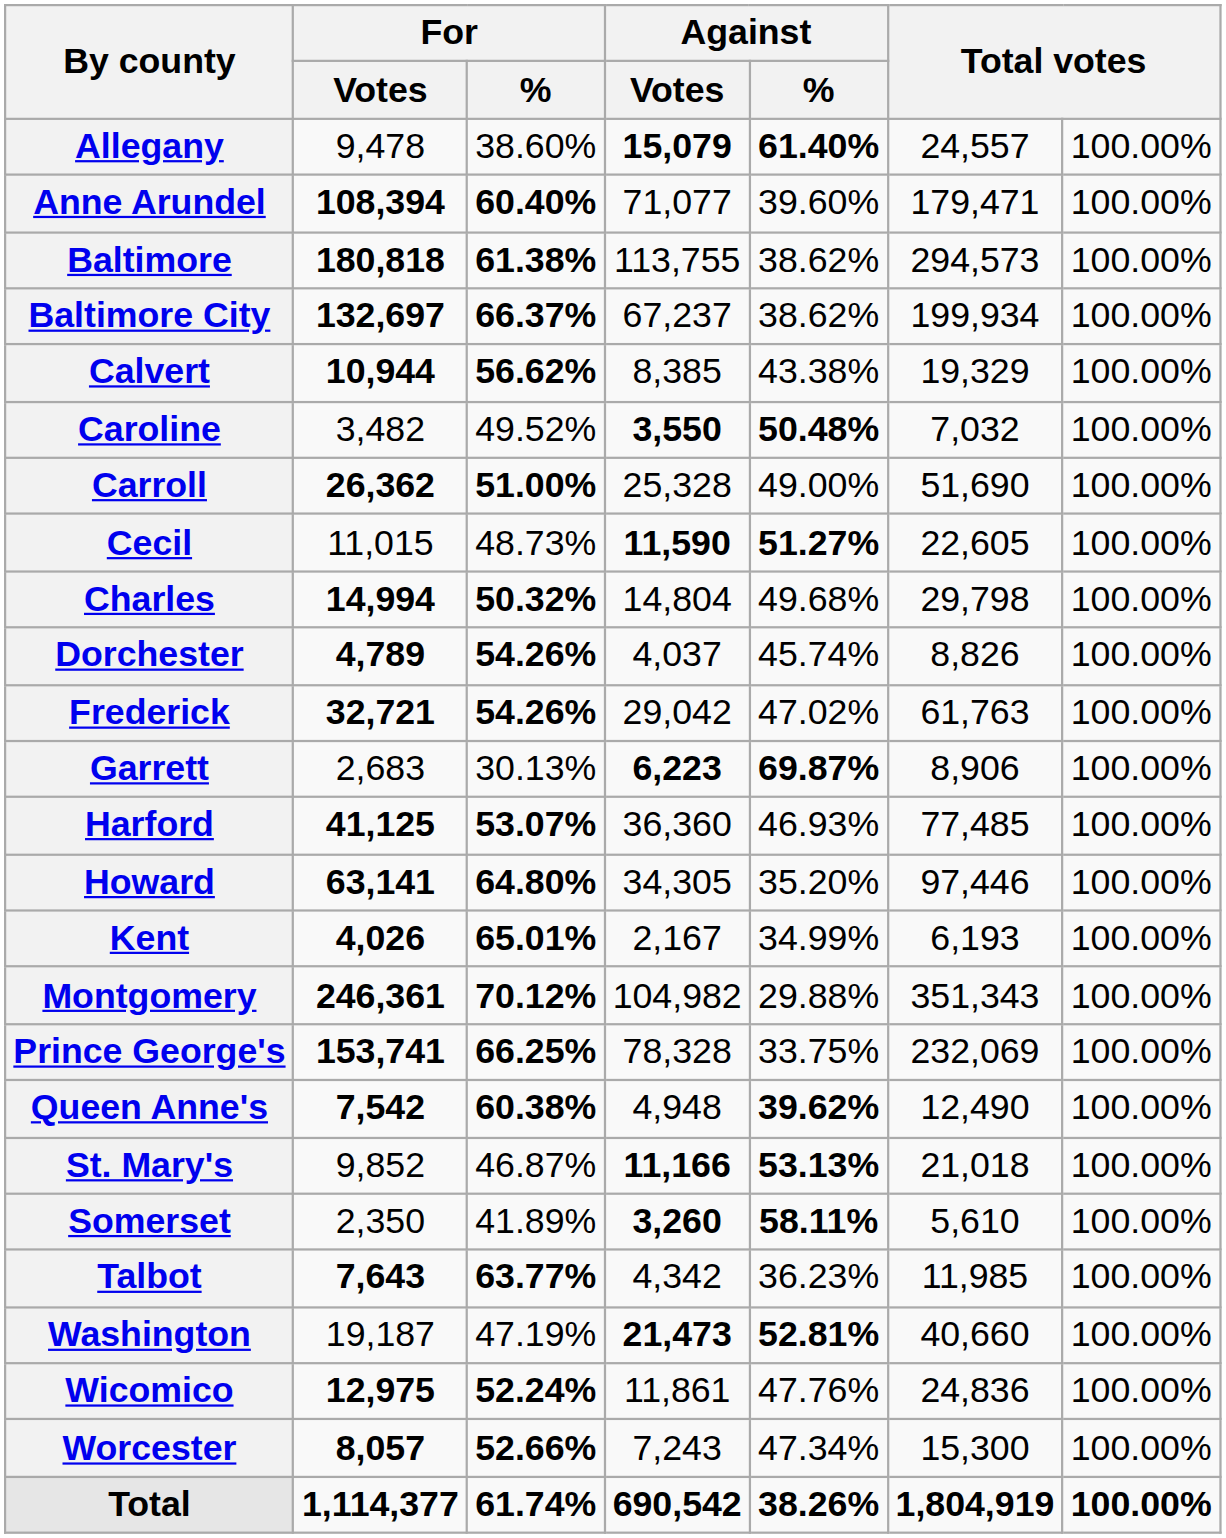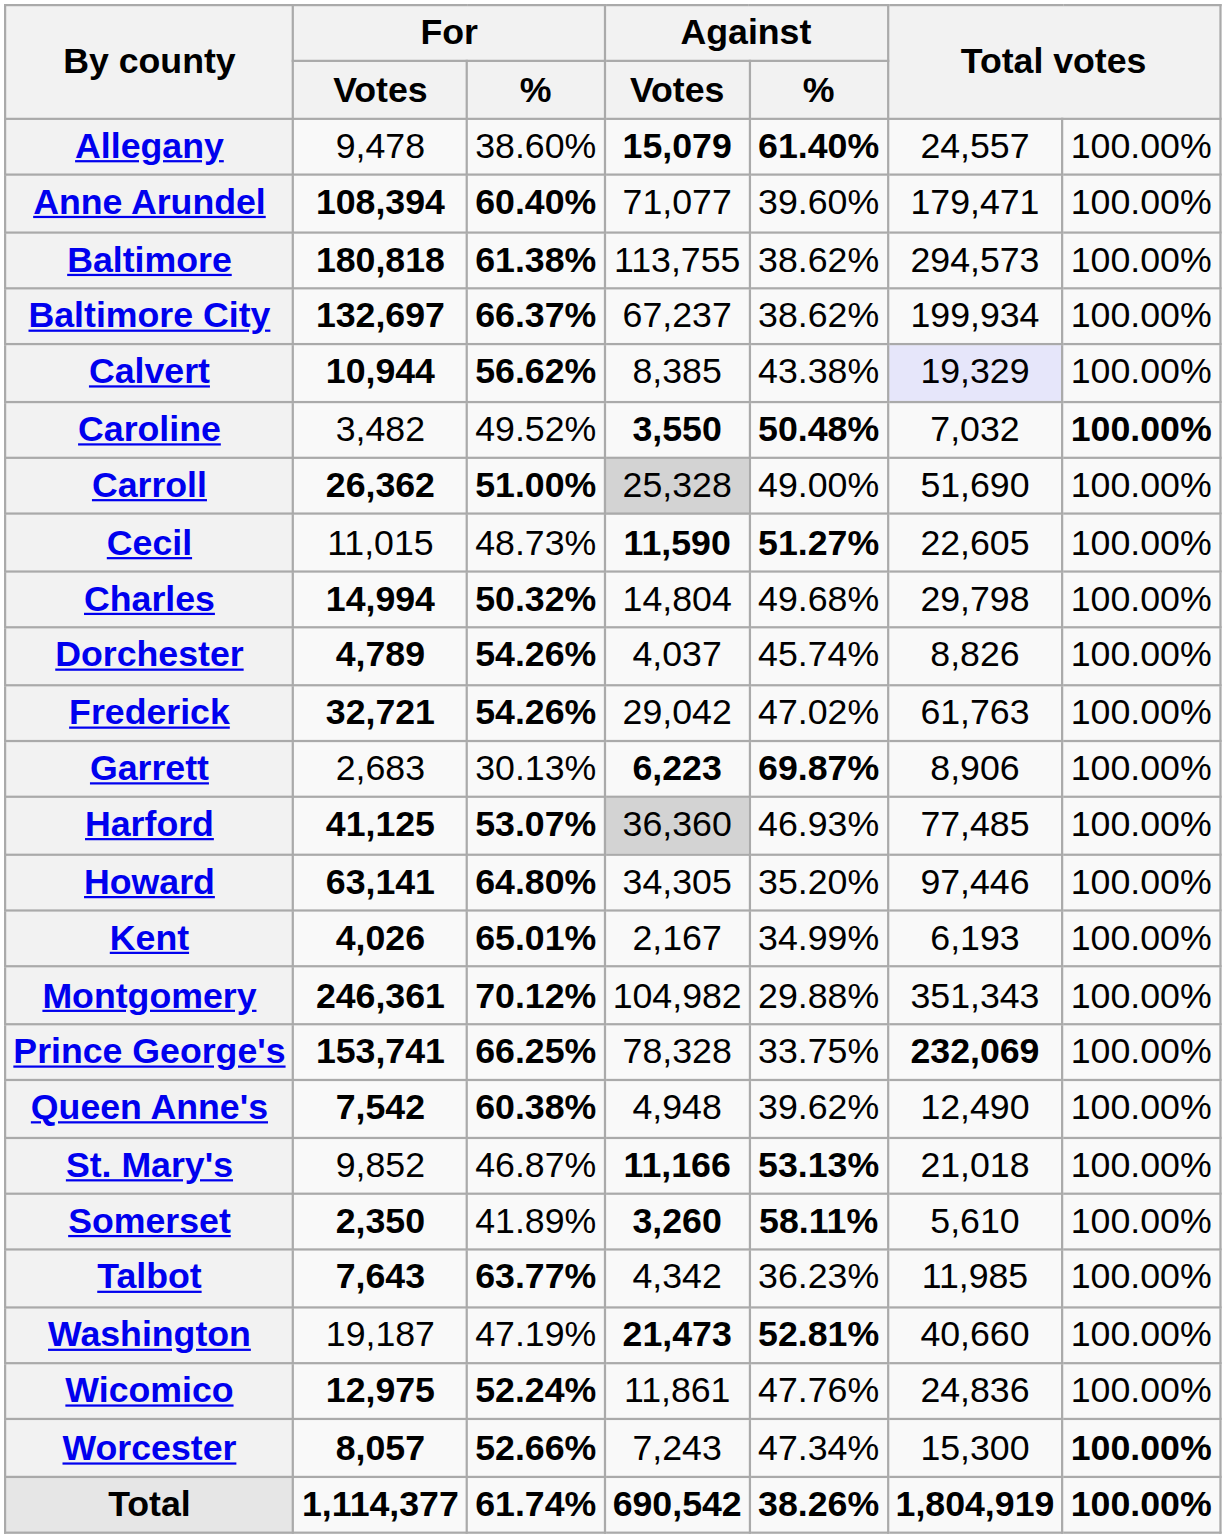(975, 372) no background -> (975, 372) lavender background
(1141, 428) normal -> (1141, 428) bold
(677, 485) no background -> (677, 485) lightgrey background
(677, 825) no background -> (677, 825) lightgrey background
(975, 1051) normal -> (975, 1051) bold
(819, 1107) bold -> (819, 1107) normal
(380, 1221) normal -> (380, 1221) bold
(1141, 1447) normal -> (1141, 1447) bold
